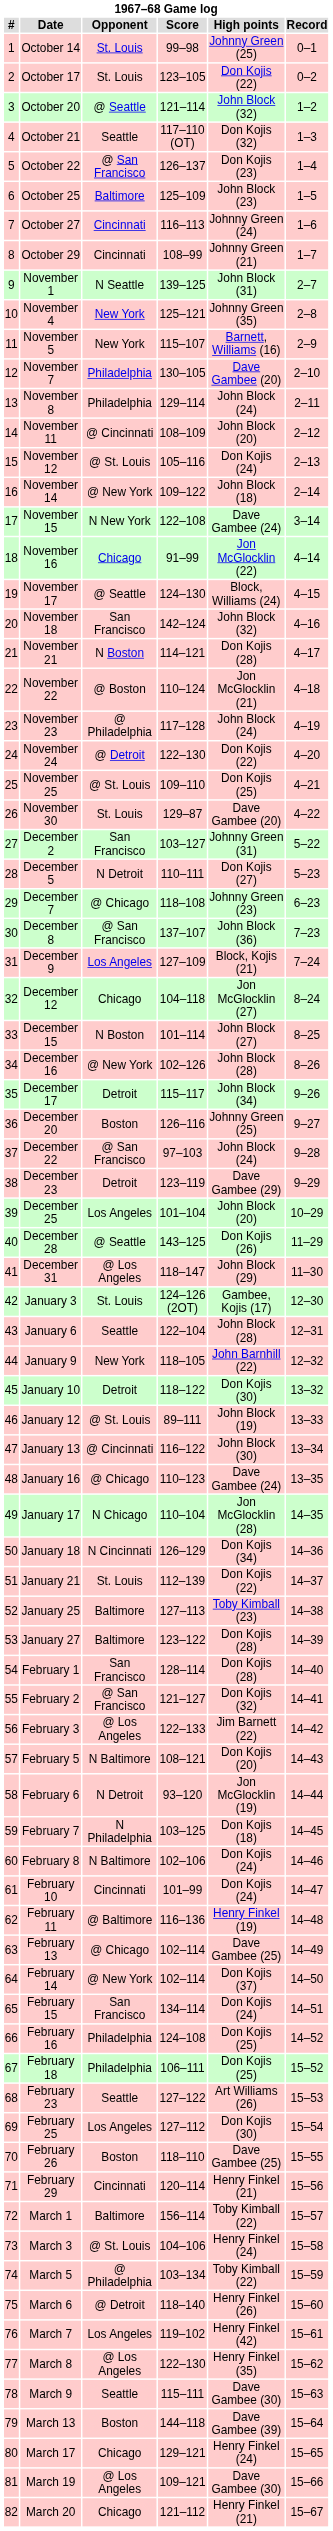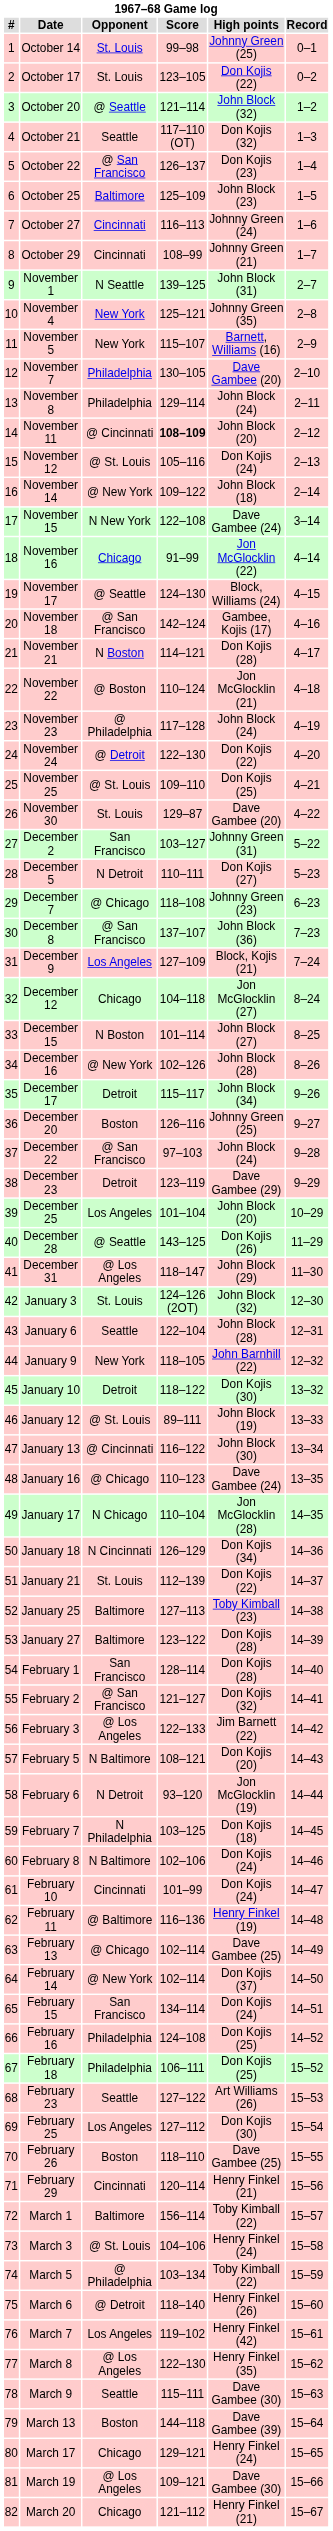(182, 433) normal -> (182, 433) bold
(120, 623) San Francisco -> (120, 623) @ San Francisco
(246, 623) John Block (32) -> (246, 623) Gambee, Kojis (17)
(246, 1301) Gambee, Kojis (17) -> (246, 1301) John Block (32)
